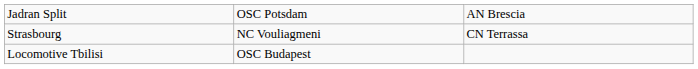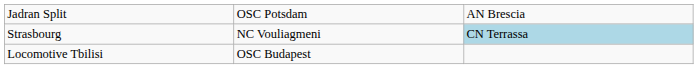(497, 34) no background -> (497, 34) lightblue background
